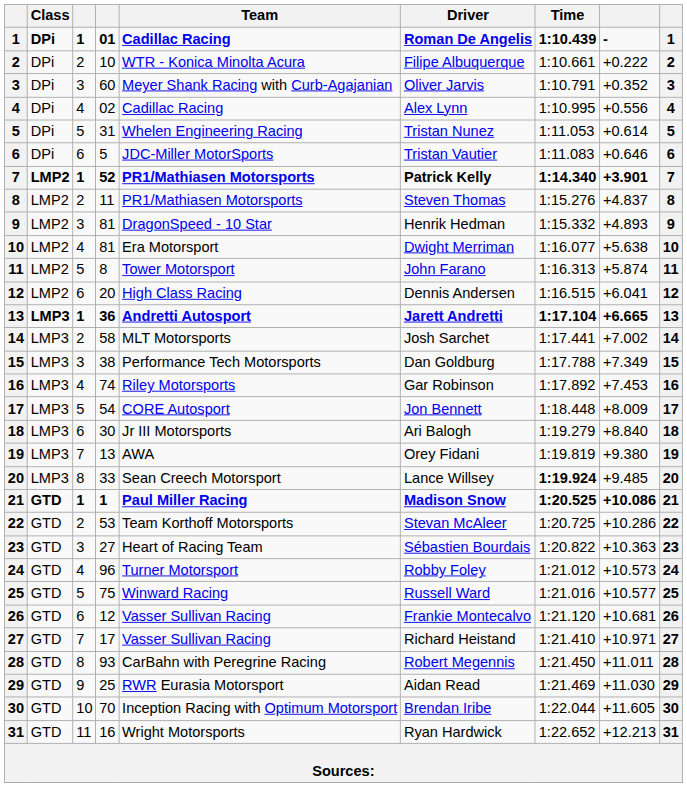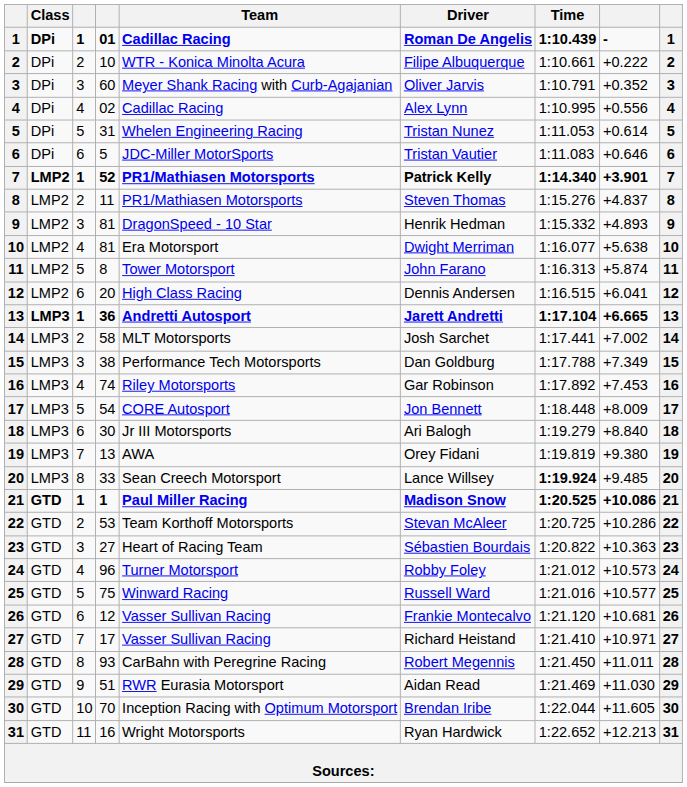(107, 685) 25 -> (107, 685) 51
